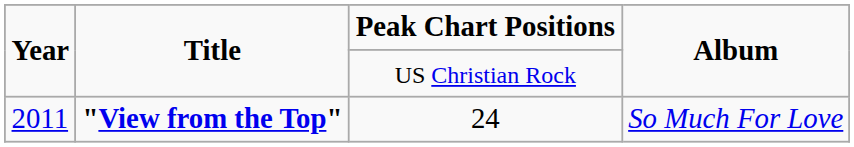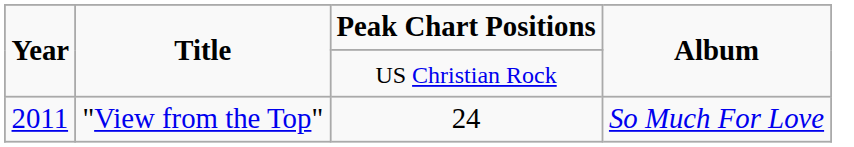(212, 118) bold -> (203, 118) normal
